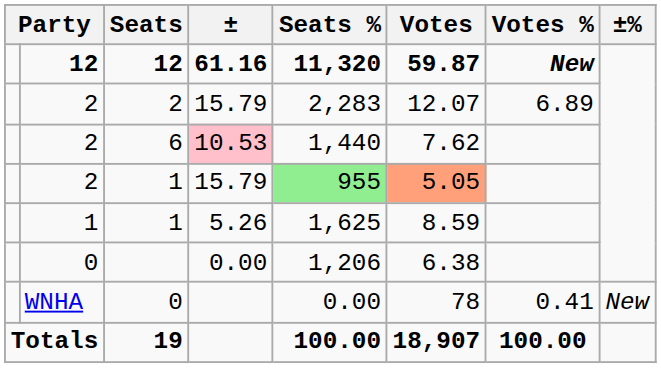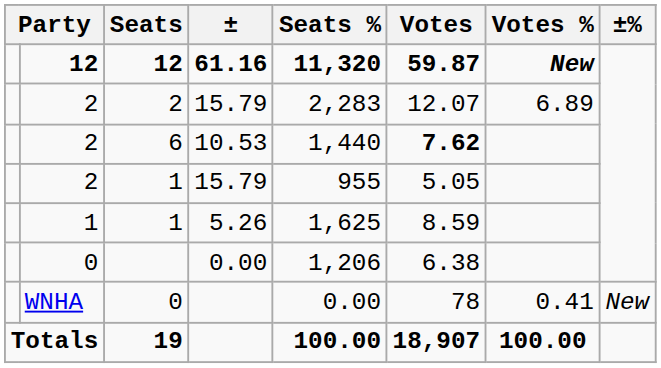(231, 144) pink background -> (231, 144) no background
(451, 144) normal -> (451, 144) bold
(359, 183) lightgreen background -> (359, 183) no background
(451, 183) lightsalmon background -> (451, 183) no background
